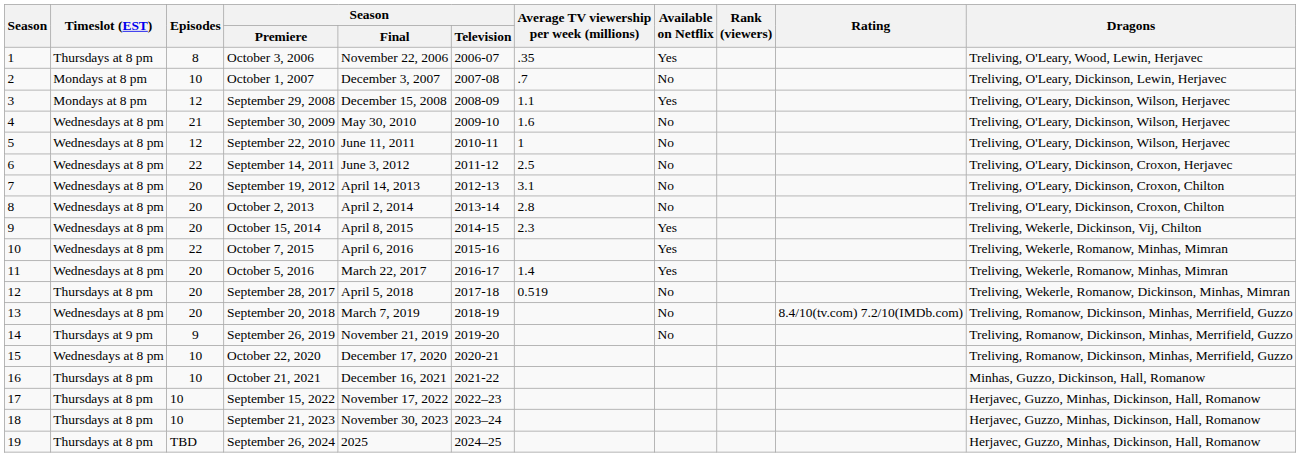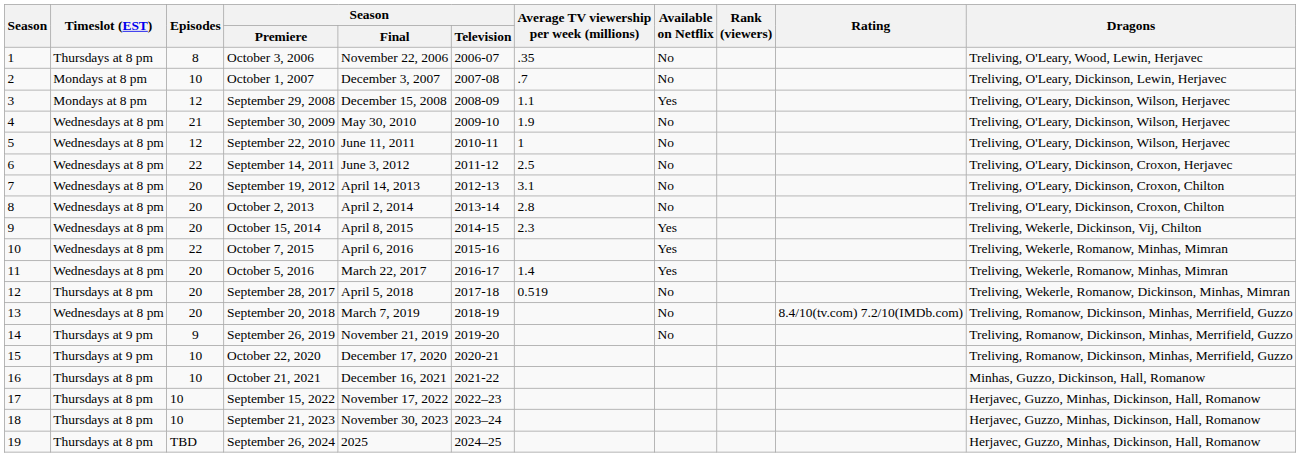(667, 57) Yes -> (666, 57) No
(526, 121) 1.6 -> (526, 121) 1.9
(109, 356) Wednesdays at 8 pm -> (103, 356) Thursdays at 9 pm
